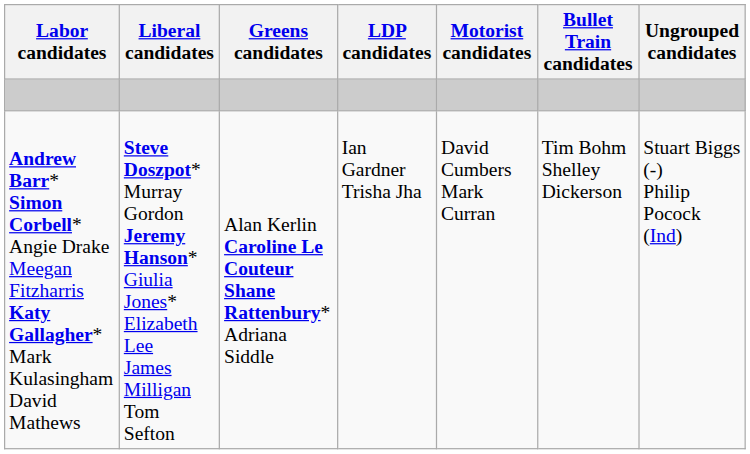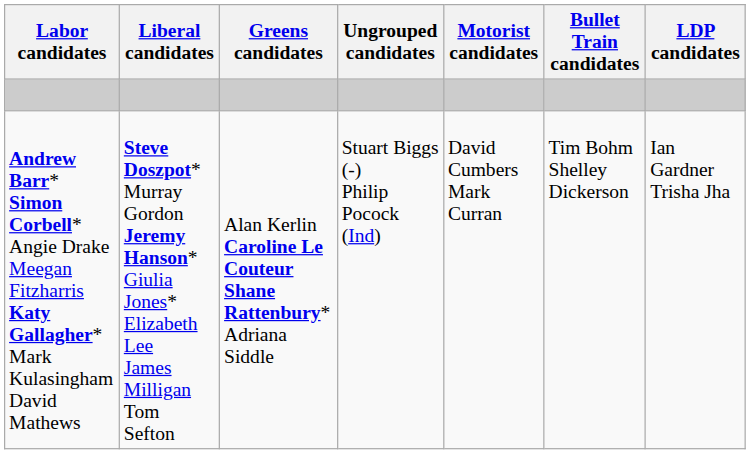columns swapped: (387, 41) <-> (692, 41)
